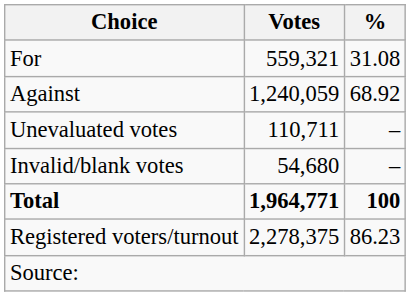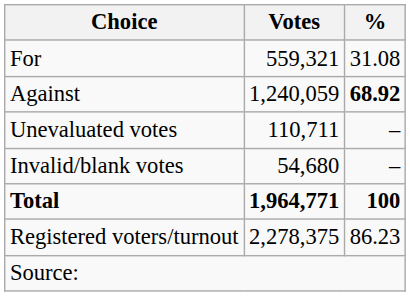(375, 93) normal -> (375, 93) bold
